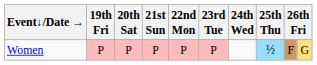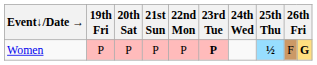(213, 50) normal -> (213, 50) bold
(270, 50) normal -> (270, 50) bold
(305, 50) normal -> (305, 50) bold
